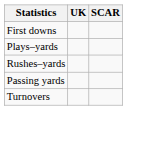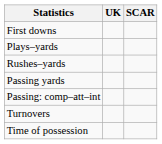+ row: (54, 97)
+ row: (47, 130)
